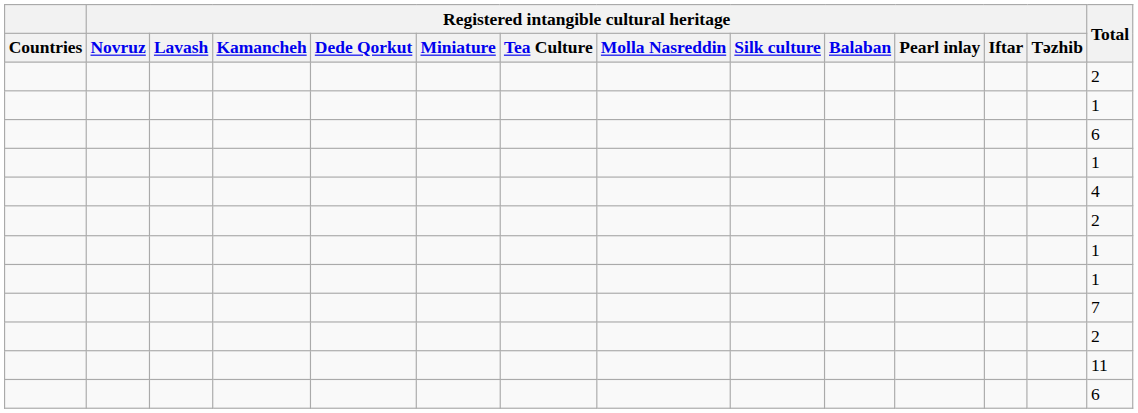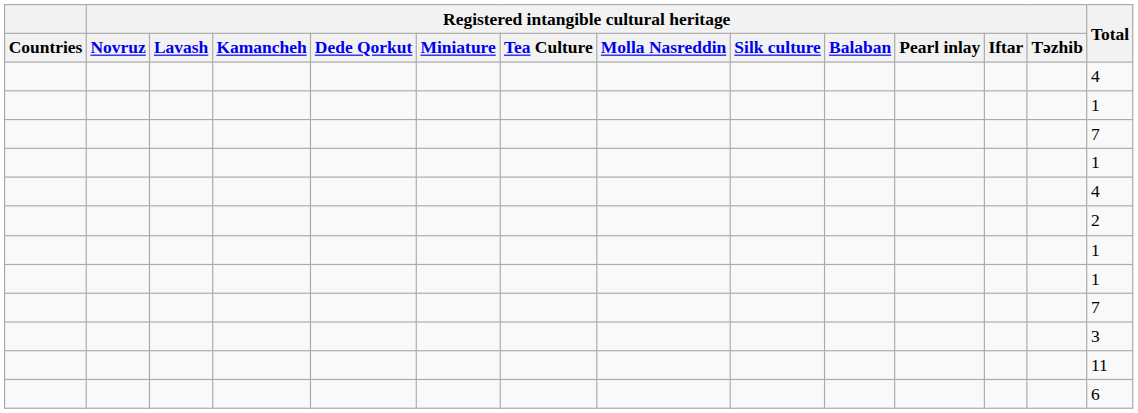(1095, 76) 2 -> (1095, 76) 4
(1095, 134) 6 -> (1095, 134) 7
(1095, 335) 2 -> (1095, 335) 3
